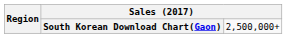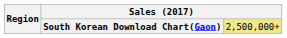(253, 26) no background -> (253, 26) khaki background
